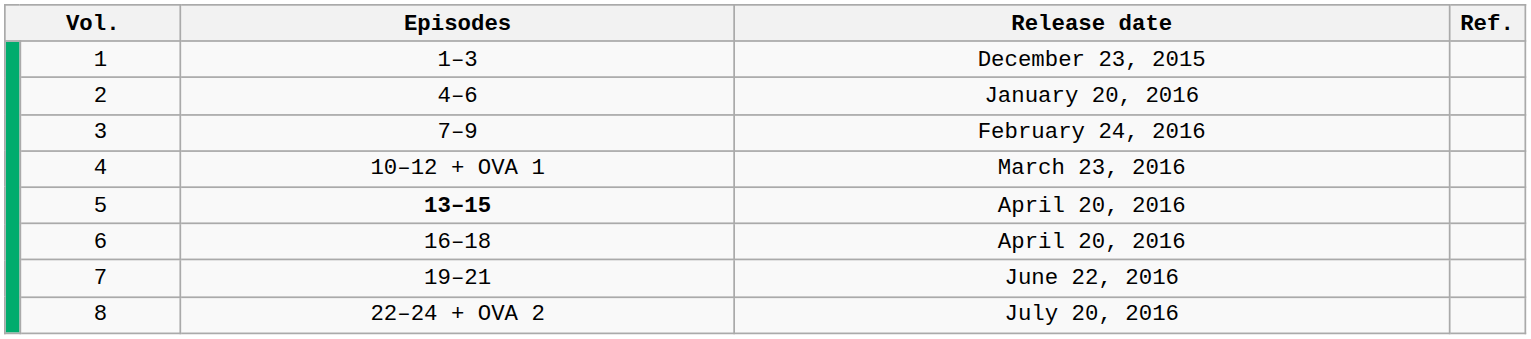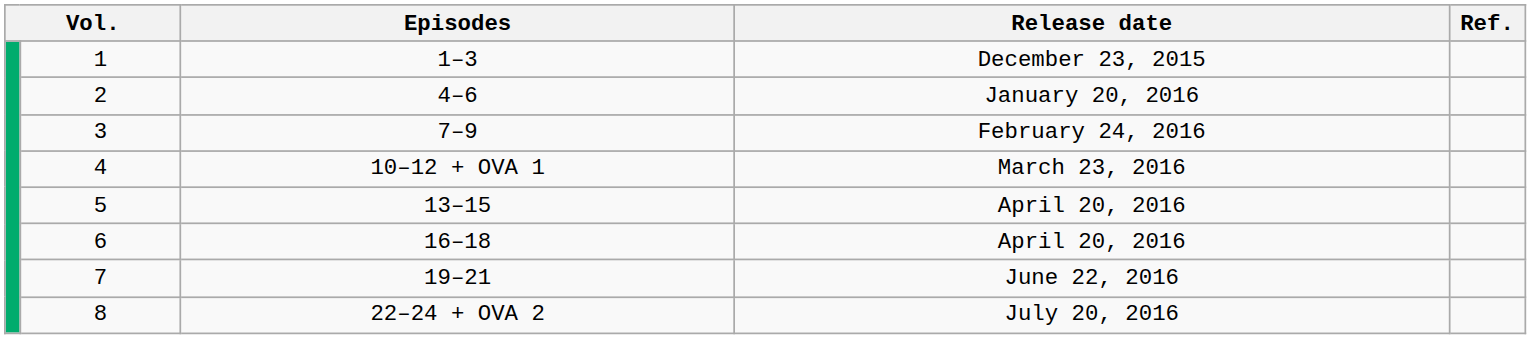(458, 205) bold -> (458, 205) normal
